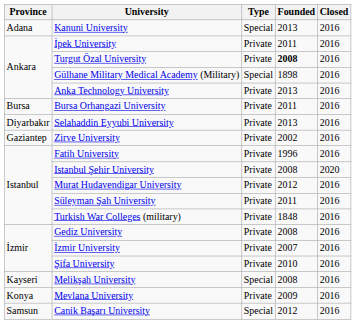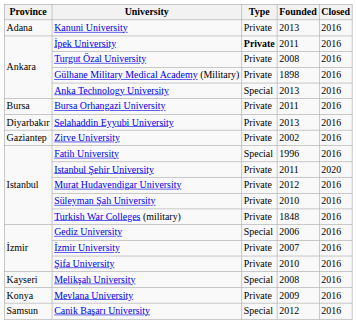(258, 28) Special -> (258, 28) Private
(258, 43) normal -> (259, 43) bold
(288, 59) bold -> (289, 59) normal
(258, 75) Special -> (258, 75) Private
(258, 91) Private -> (258, 91) Special
(258, 153) Private -> (258, 153) Special
(288, 169) 2008 -> (289, 169) 2011
(287, 201) 2011 -> (289, 201) 2010
(258, 232) Private -> (258, 232) Special
(288, 232) 2008 -> (289, 232) 2006
